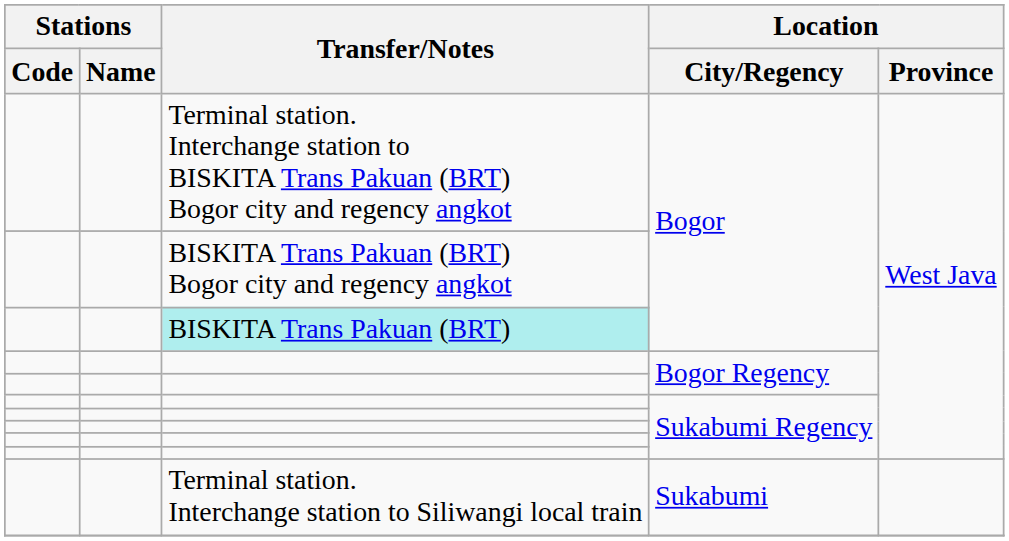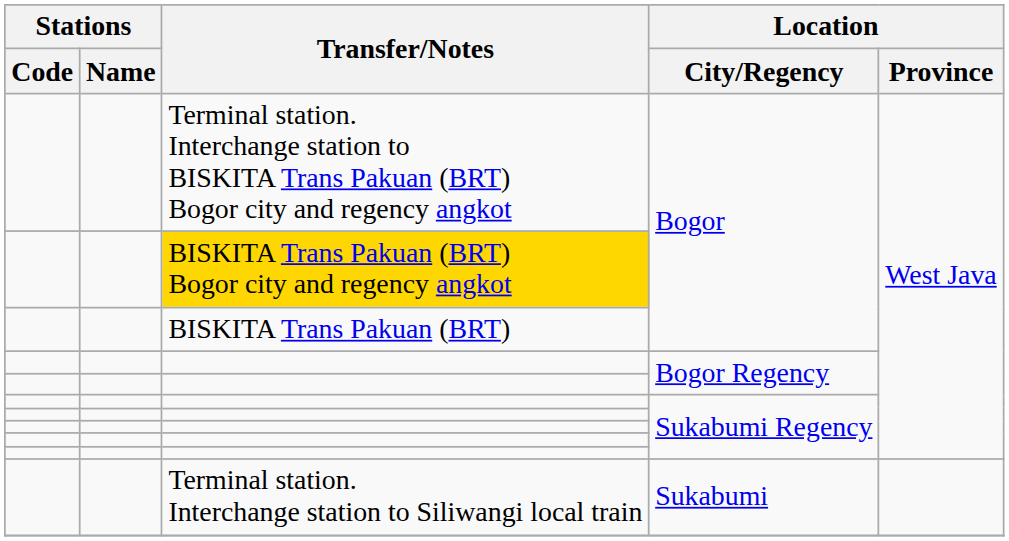(340, 268) no background -> (340, 268) gold background
(339, 328) paleturquoise background -> (339, 328) no background
